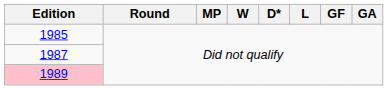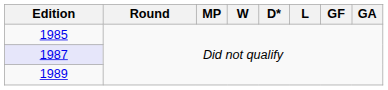(54, 54) no background -> (54, 54) lavender background
(54, 74) pink background -> (54, 74) no background
